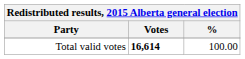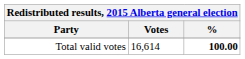(145, 46) bold -> (145, 46) normal
(223, 46) normal -> (223, 46) bold
